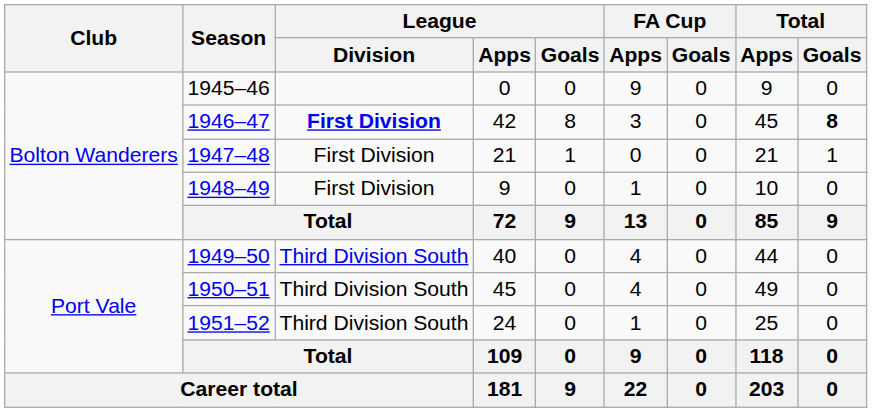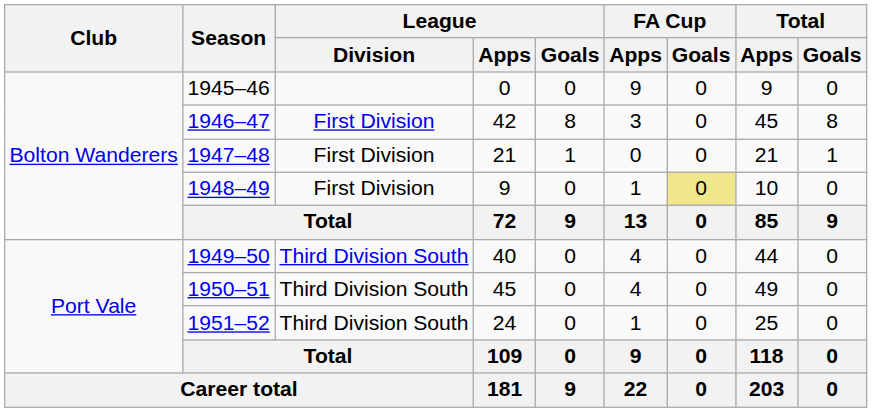(374, 121) bold -> (374, 121) normal
(832, 121) bold -> (832, 121) normal
(701, 188) no background -> (701, 188) khaki background
